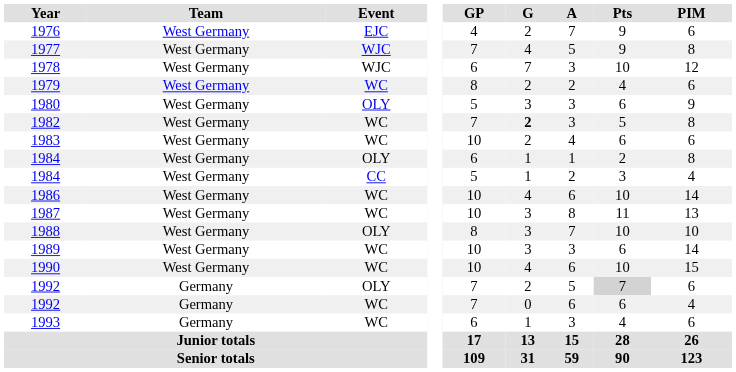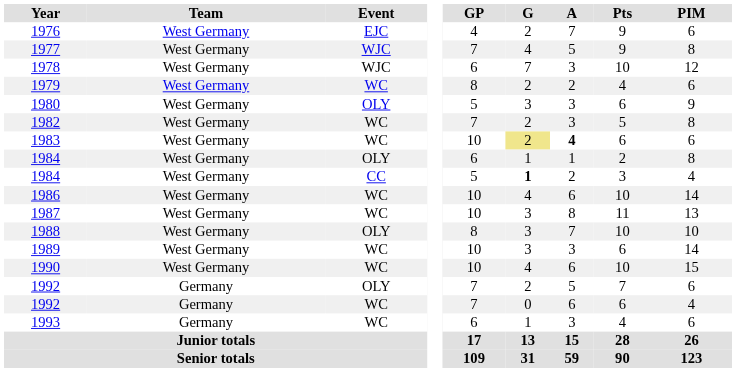(528, 122) bold -> (528, 122) normal
(528, 140) no background -> (528, 140) khaki background
(572, 140) normal -> (572, 140) bold
(528, 176) normal -> (528, 176) bold
(622, 286) lightgrey background -> (622, 286) no background
